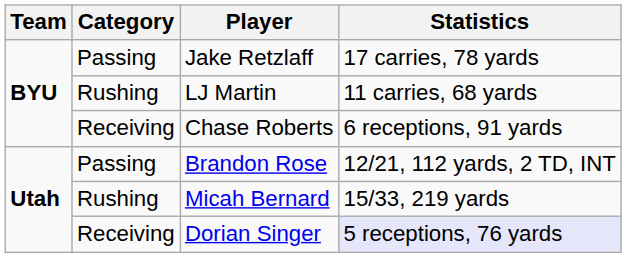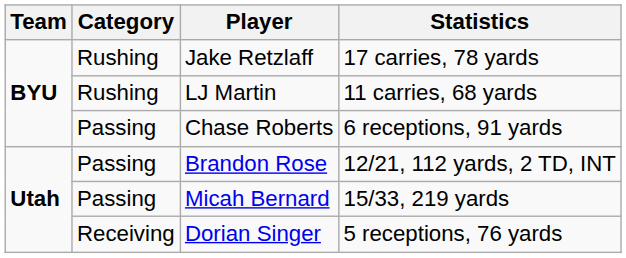(117, 57) Passing -> (118, 57) Rushing
(126, 128) Receiving -> (117, 128) Passing
(118, 198) Rushing -> (117, 198) Passing
(453, 234) lavender background -> (453, 234) no background
